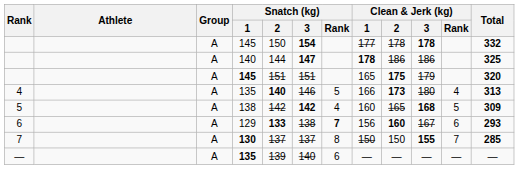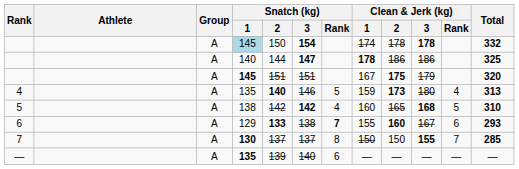(247, 44) no background -> (247, 44) lightblue background
(367, 44) 177 -> (367, 44) 174
(367, 76) 165 -> (367, 76) 167
(367, 92) 166 -> (367, 92) 159
(492, 108) 309 -> (492, 108) 310
(367, 124) 156 -> (367, 124) 155
